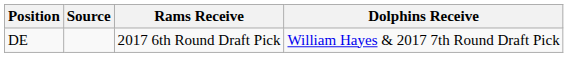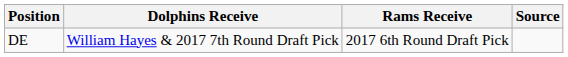columns swapped: (424, 16) <-> (89, 16)
